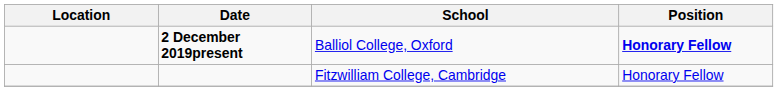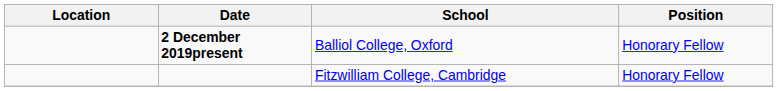(677, 45) bold -> (673, 45) normal
